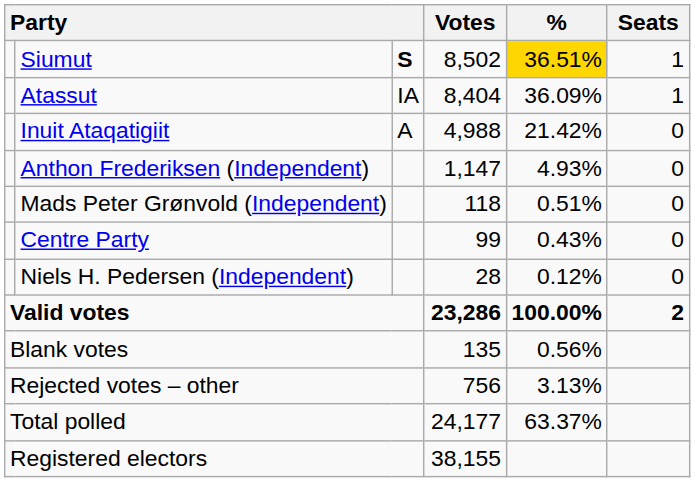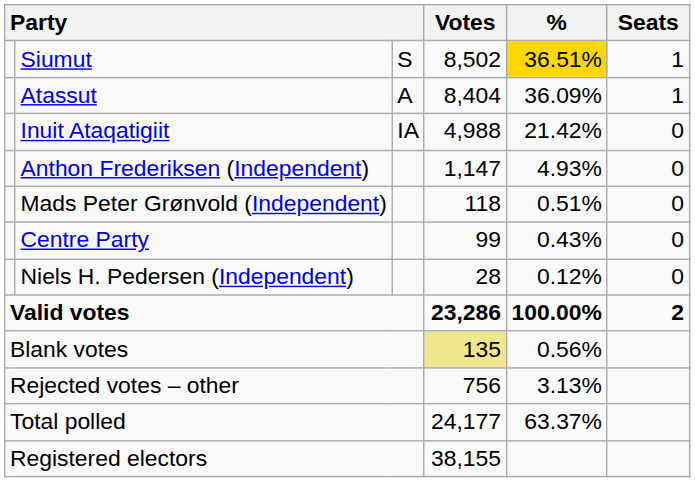(405, 58) bold -> (405, 58) normal
(408, 95) IA -> (405, 95) A
(405, 131) A -> (408, 131) IA
(482, 349) no background -> (482, 349) khaki background
